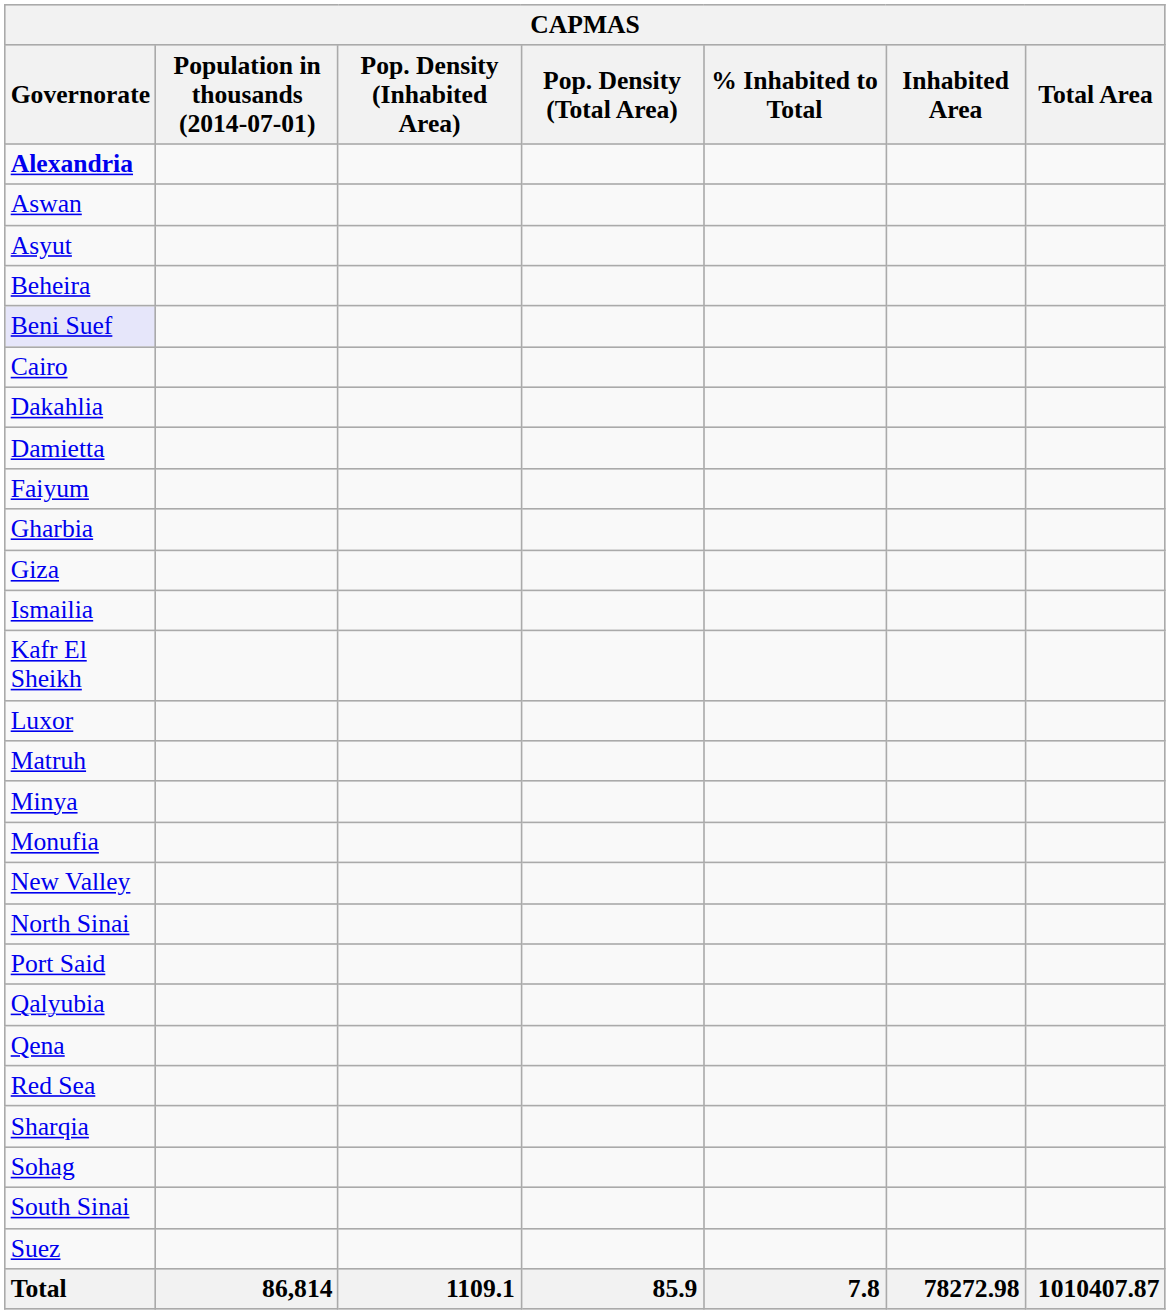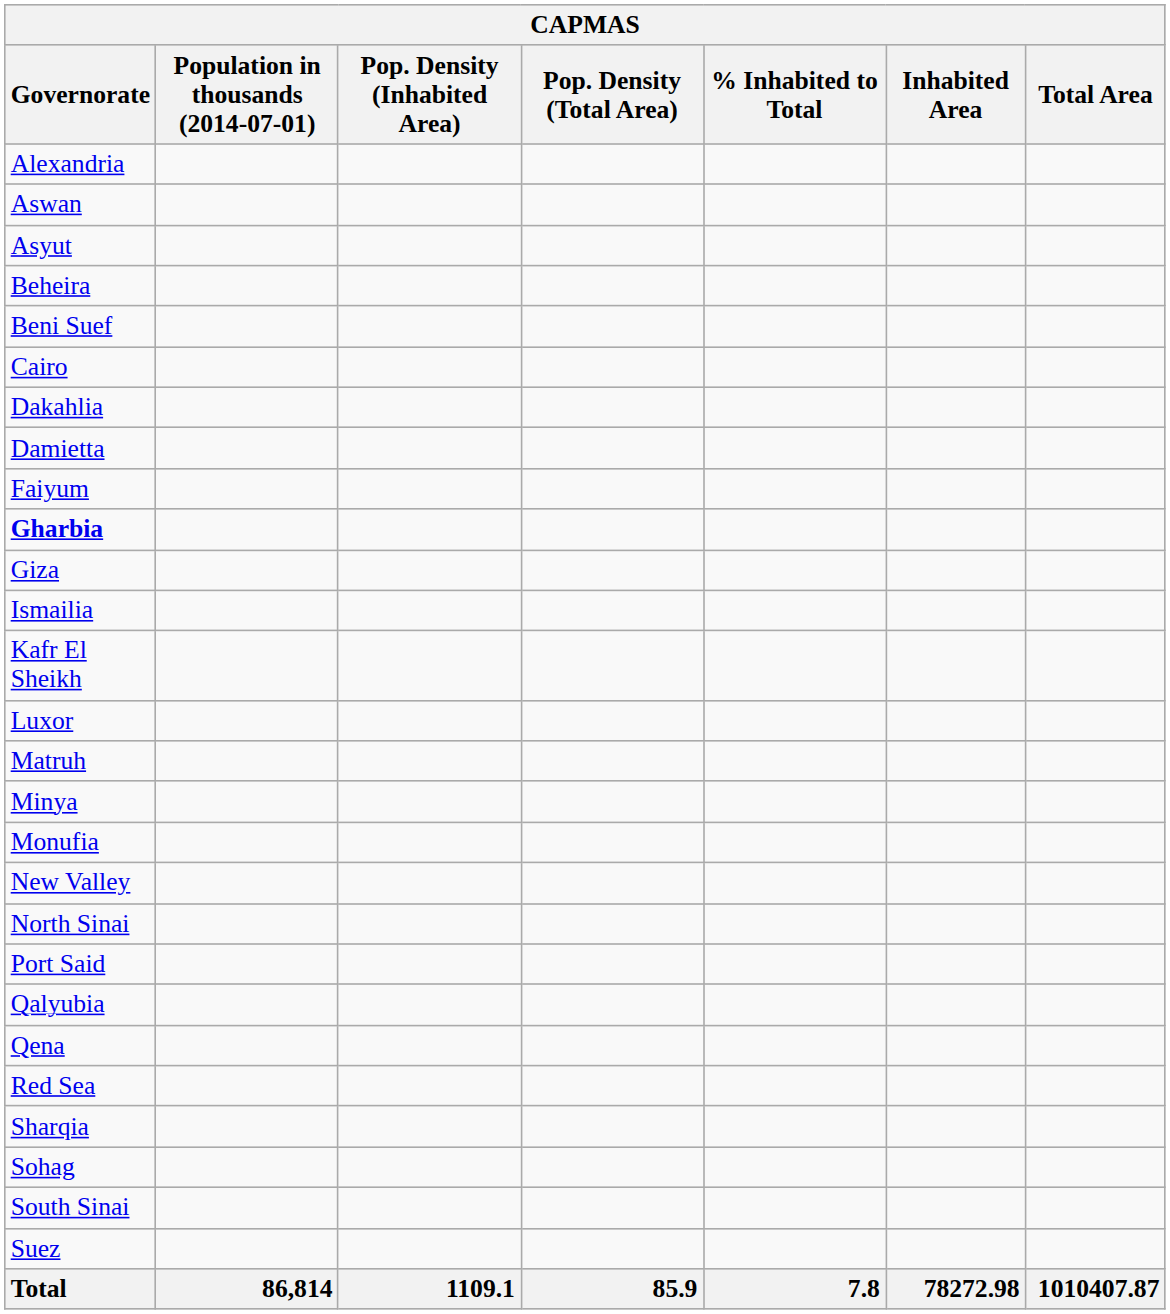(72, 163) bold -> (68, 163) normal
(62, 326) lavender background -> (62, 326) no background
(52, 529) normal -> (57, 529) bold
